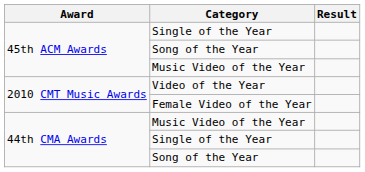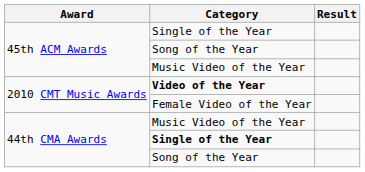(209, 85) normal -> (209, 85) bold
(212, 139) normal -> (212, 139) bold
